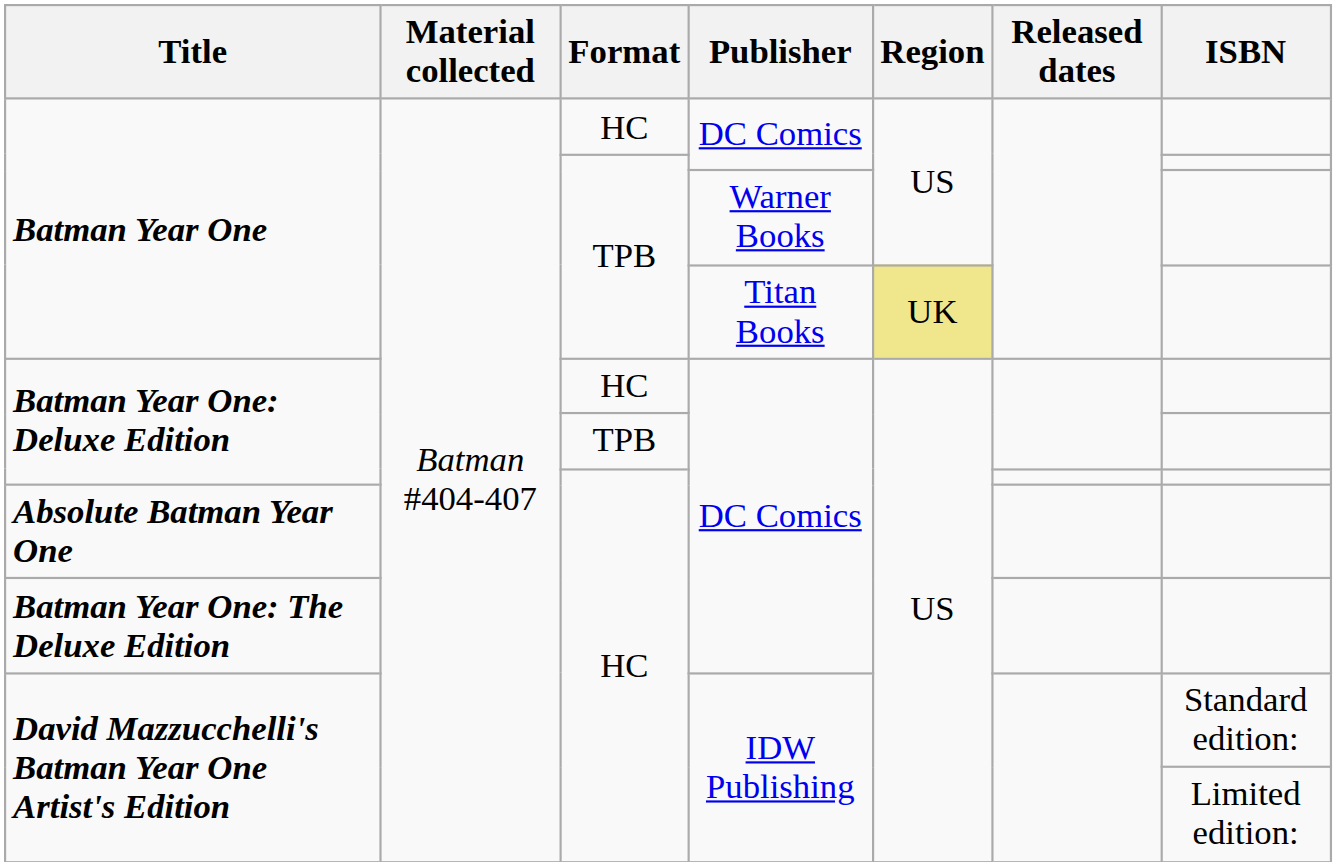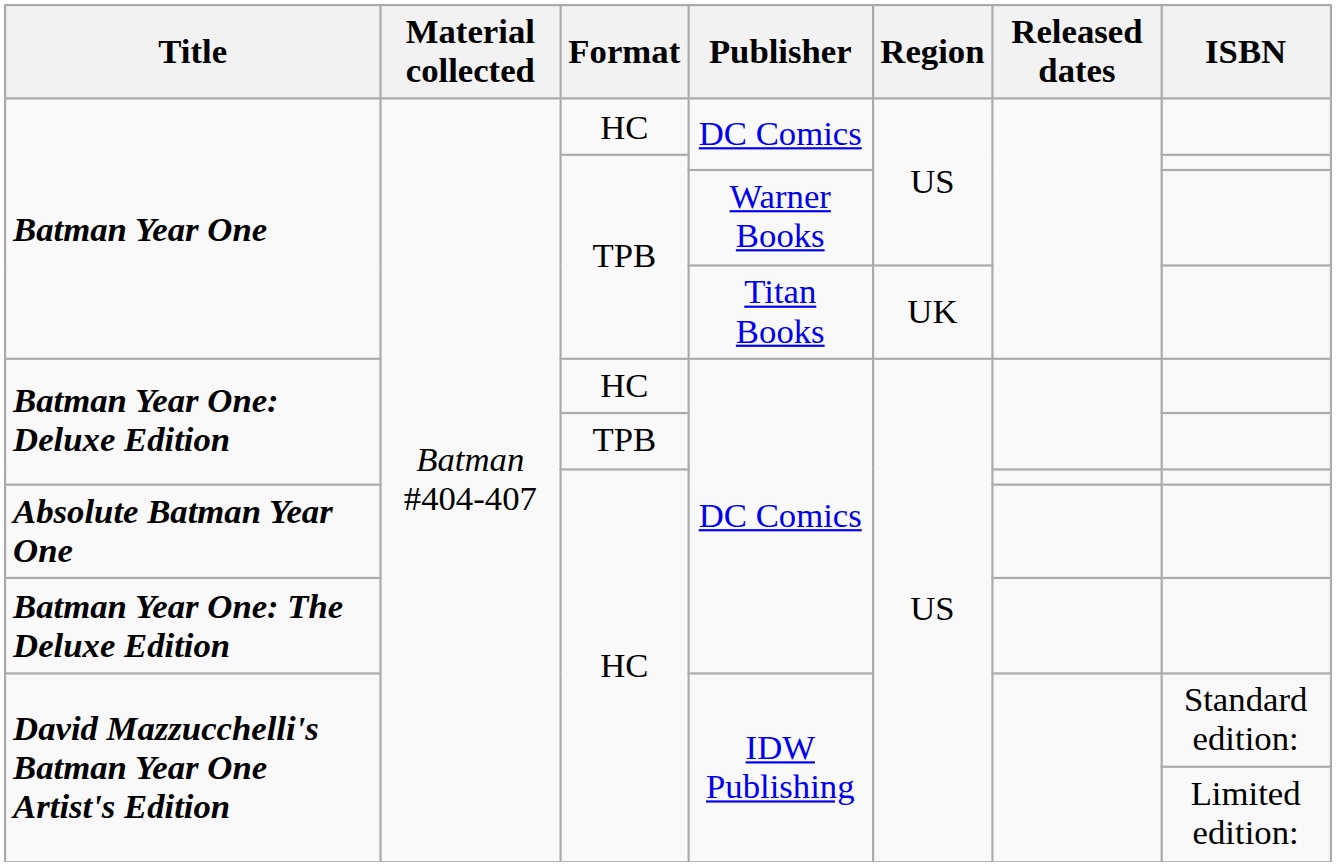(932, 310) khaki background -> (932, 310) no background
